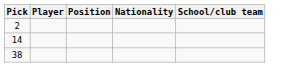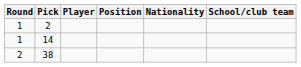+ column: (20, 12)
